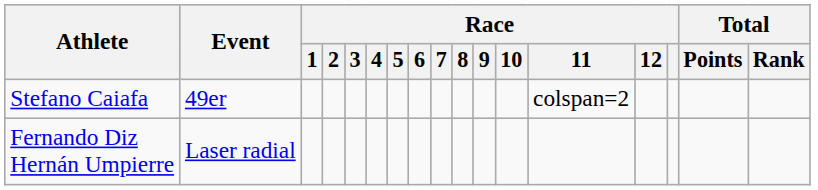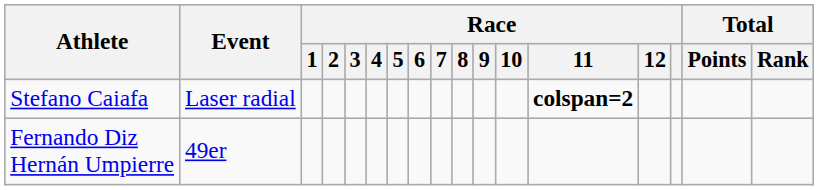(206, 99) 49er -> (240, 99) Laser radial
(581, 99) normal -> (583, 99) bold
(240, 151) Laser radial -> (206, 151) 49er
